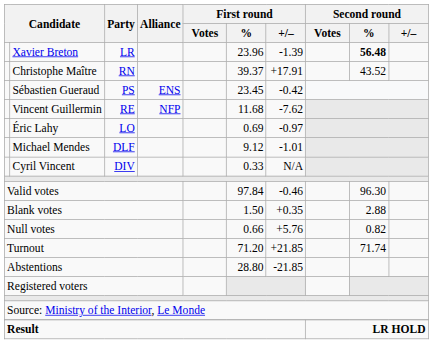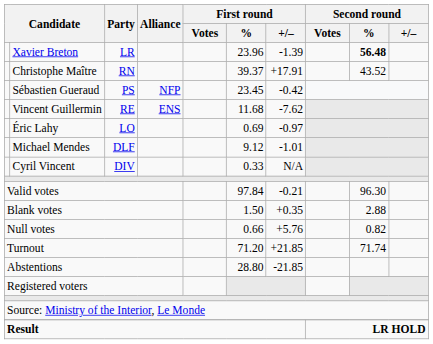(170, 90) ENS -> (170, 90) NFP
(170, 109) NFP -> (170, 109) ENS
(291, 191) -0.46 -> (291, 191) -0.21
